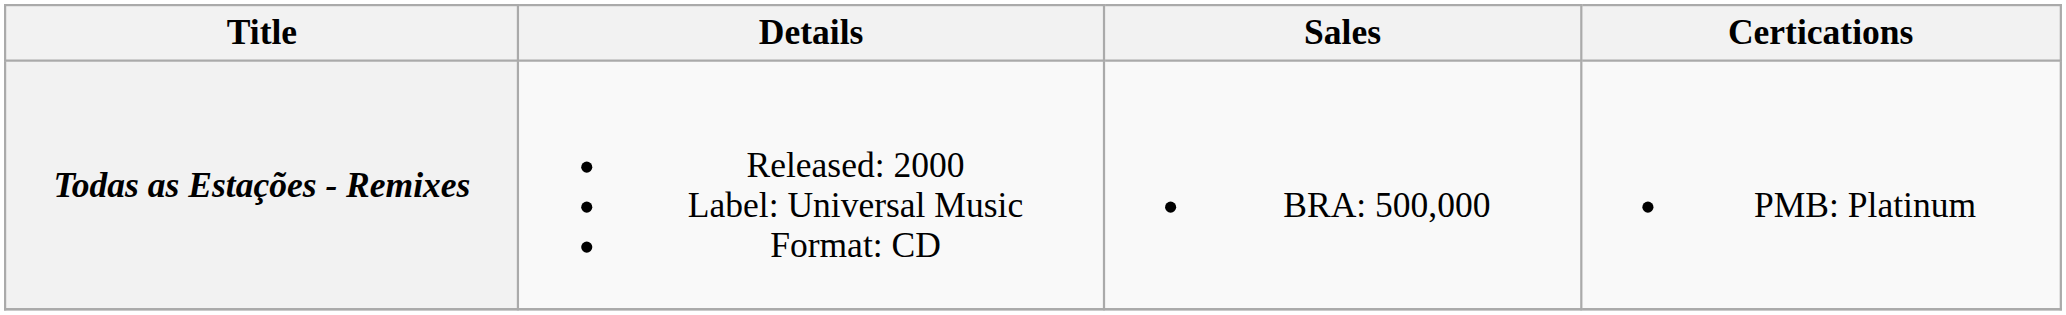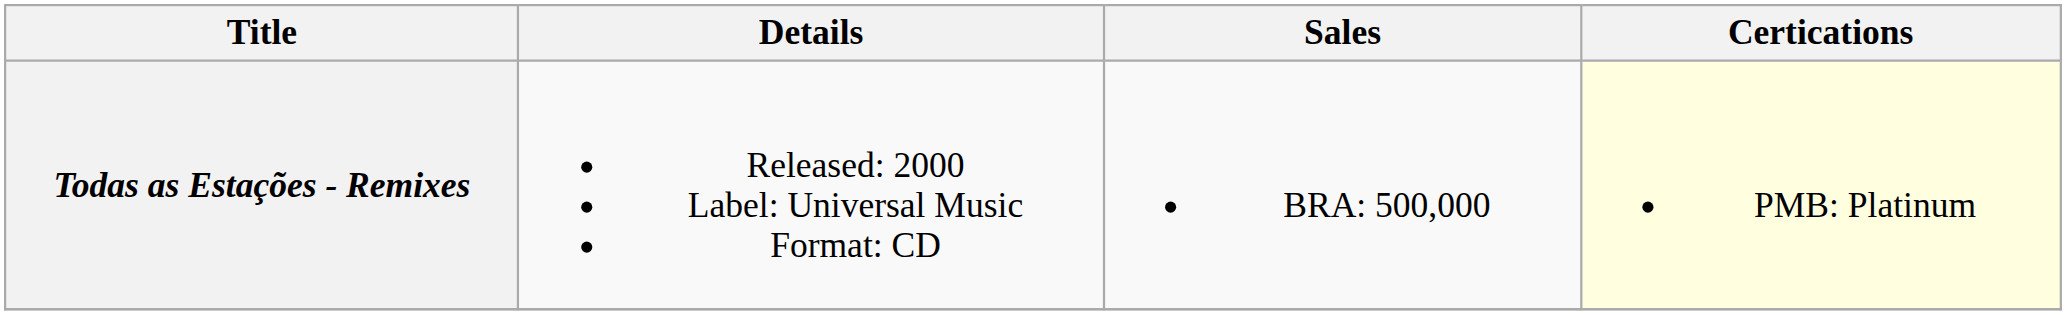(1821, 205) no background -> (1821, 205) lightyellow background
